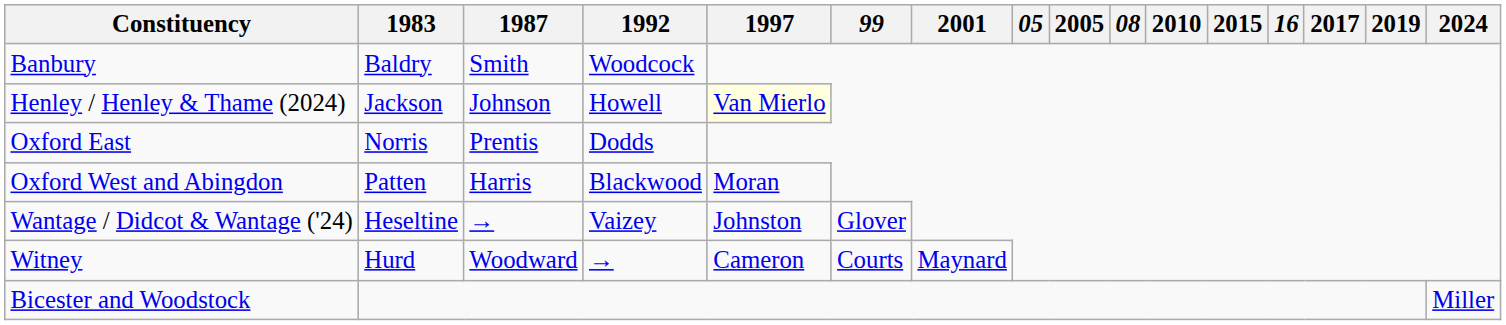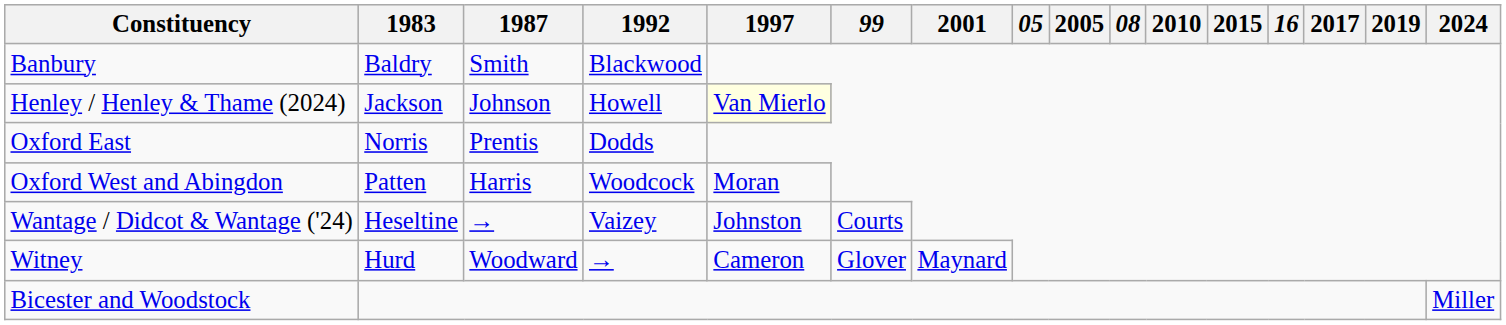(642, 63) Woodcock -> (645, 63) Blackwood
(645, 181) Blackwood -> (642, 181) Woodcock
(872, 220) Glover -> (870, 220) Courts
(870, 260) Courts -> (872, 260) Glover
